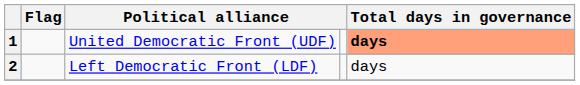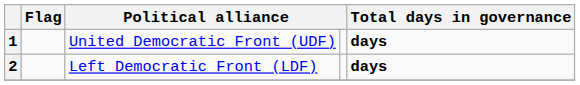(369, 42) lightsalmon background -> (369, 42) no background
(369, 67) normal -> (369, 67) bold
